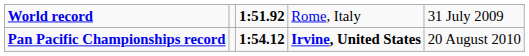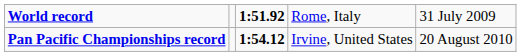(356, 39) bold -> (352, 39) normal
